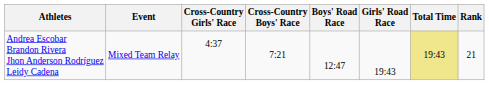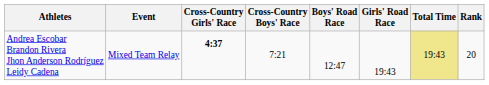(214, 44) normal -> (214, 44) bold
(471, 55) 21 -> (471, 55) 20
